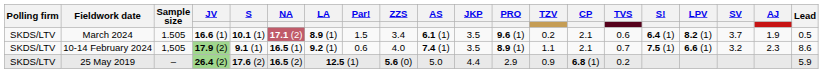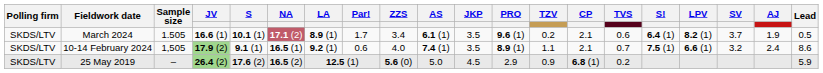(361, 35) 1.5 -> (361, 35) 1.7
(773, 48) 2.3 -> (773, 48) 2.4
(473, 62) 4.4 -> (473, 62) 4.5
